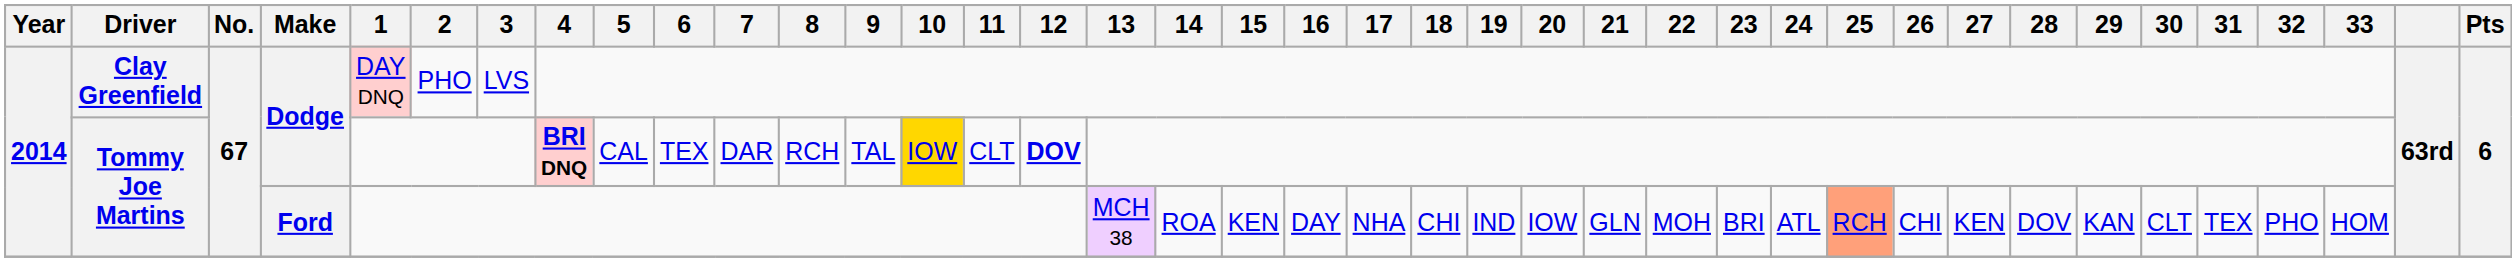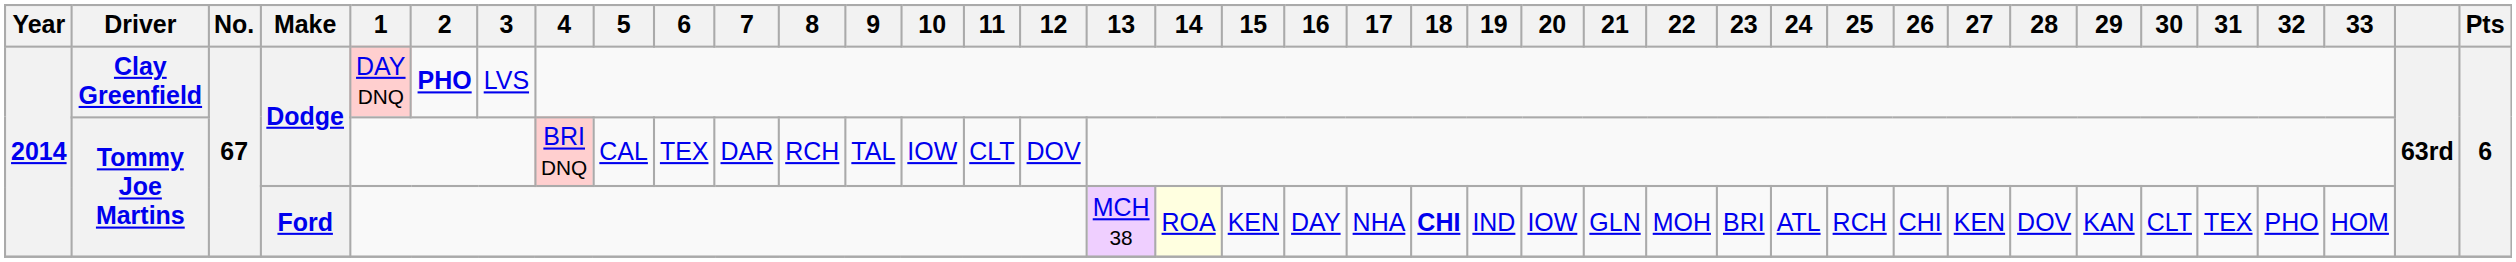(445, 81) normal -> (445, 81) bold
(564, 152) bold -> (564, 151) normal
(932, 152) gold background -> (932, 152) no background
(1054, 152) bold -> (1054, 152) normal
(1189, 222) no background -> (1189, 222) lightyellow background
(1439, 222) normal -> (1439, 222) bold
(1860, 222) lightsalmon background -> (1860, 222) no background
